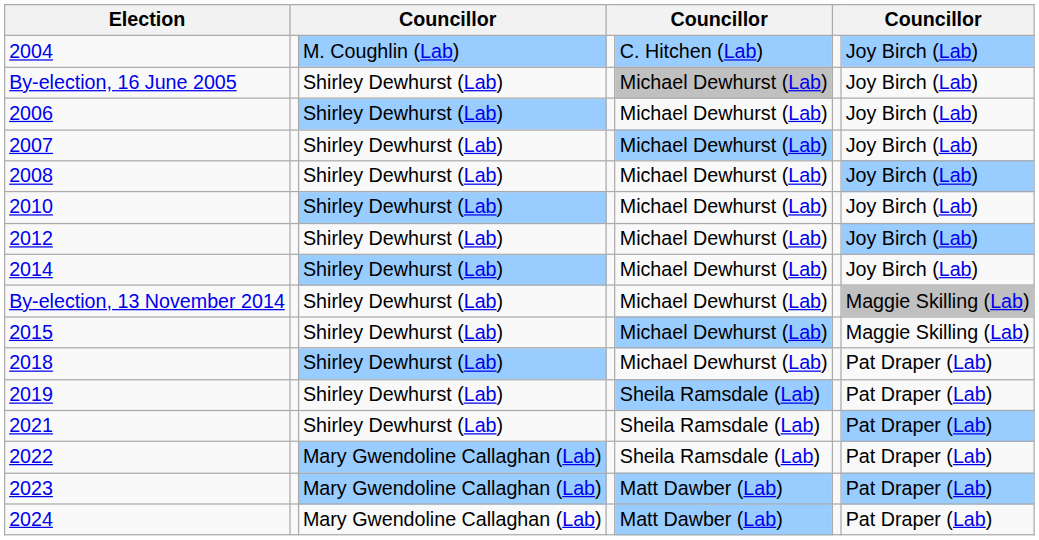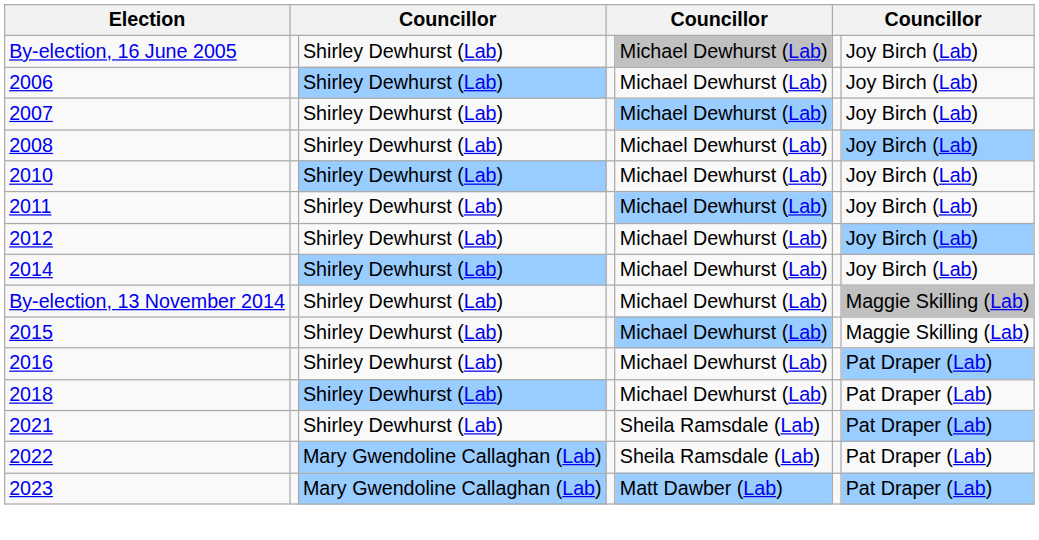- row: (31, 51)
+ row: (30, 207)
+ row: (31, 363)
- row: (31, 394)
- row: (31, 519)
